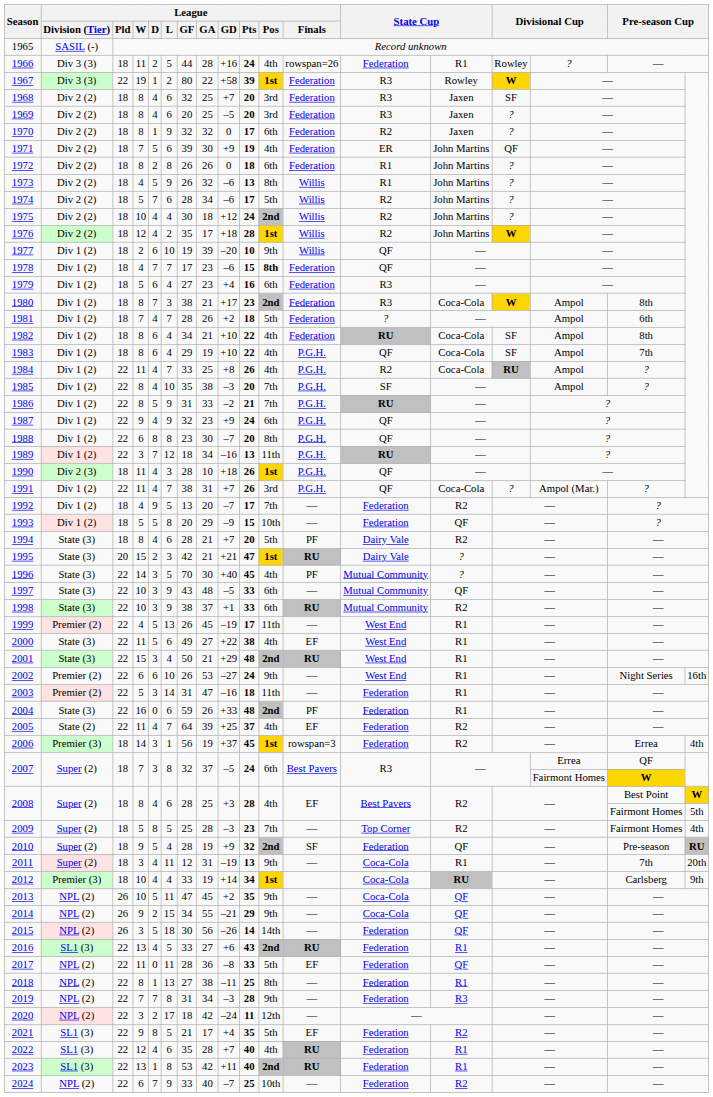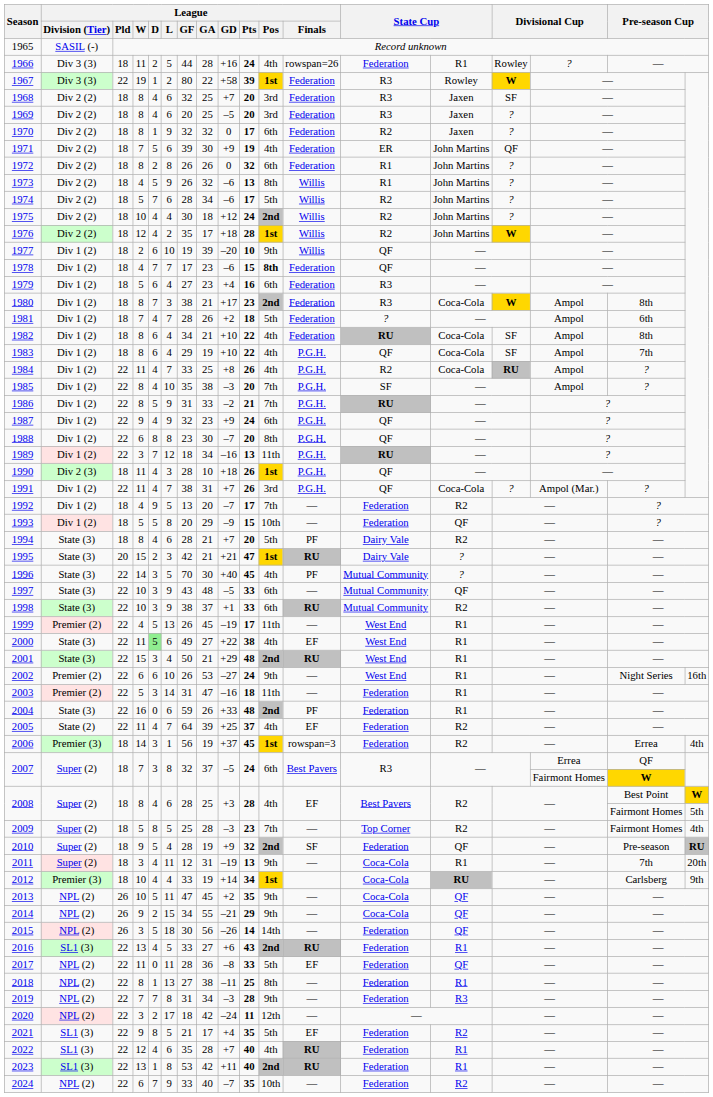(249, 166) 18 -> (249, 166) 32
(155, 642) no background -> (155, 642) lightgreen background
(249, 1084) 25 -> (249, 1084) 35
